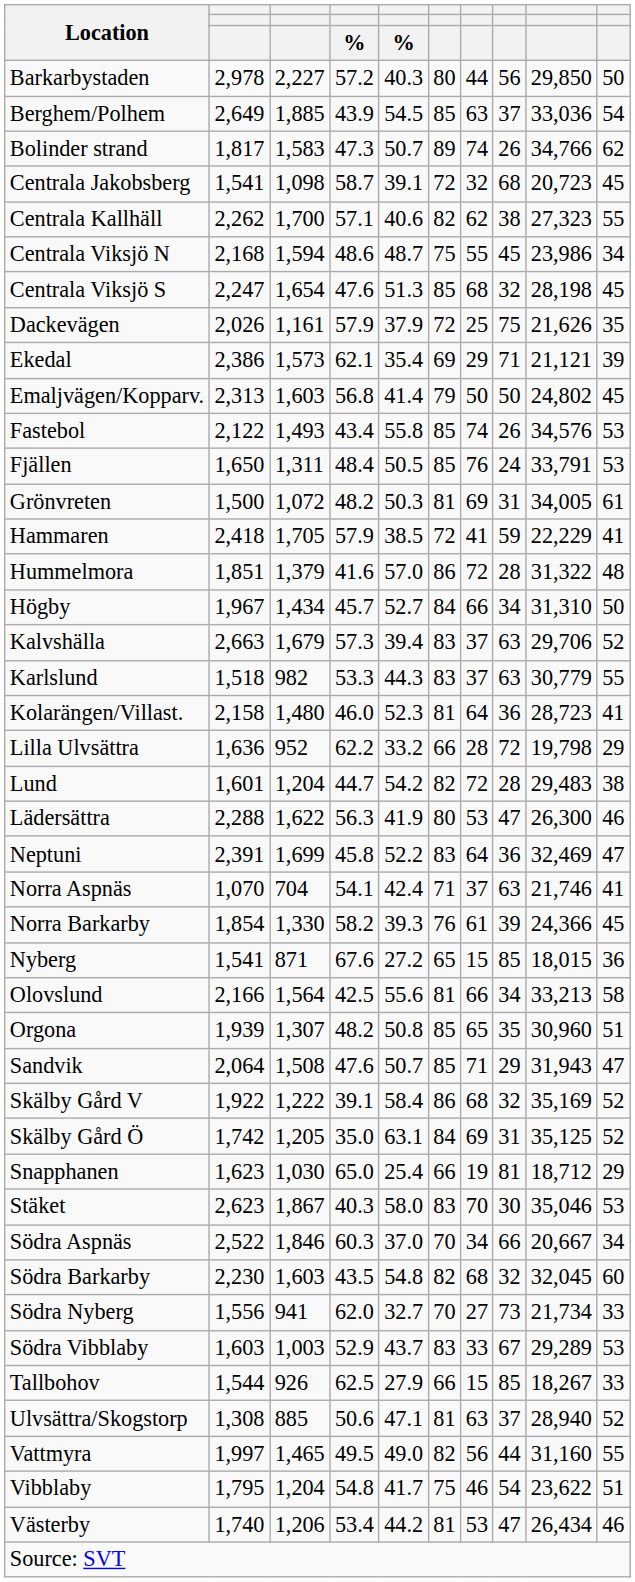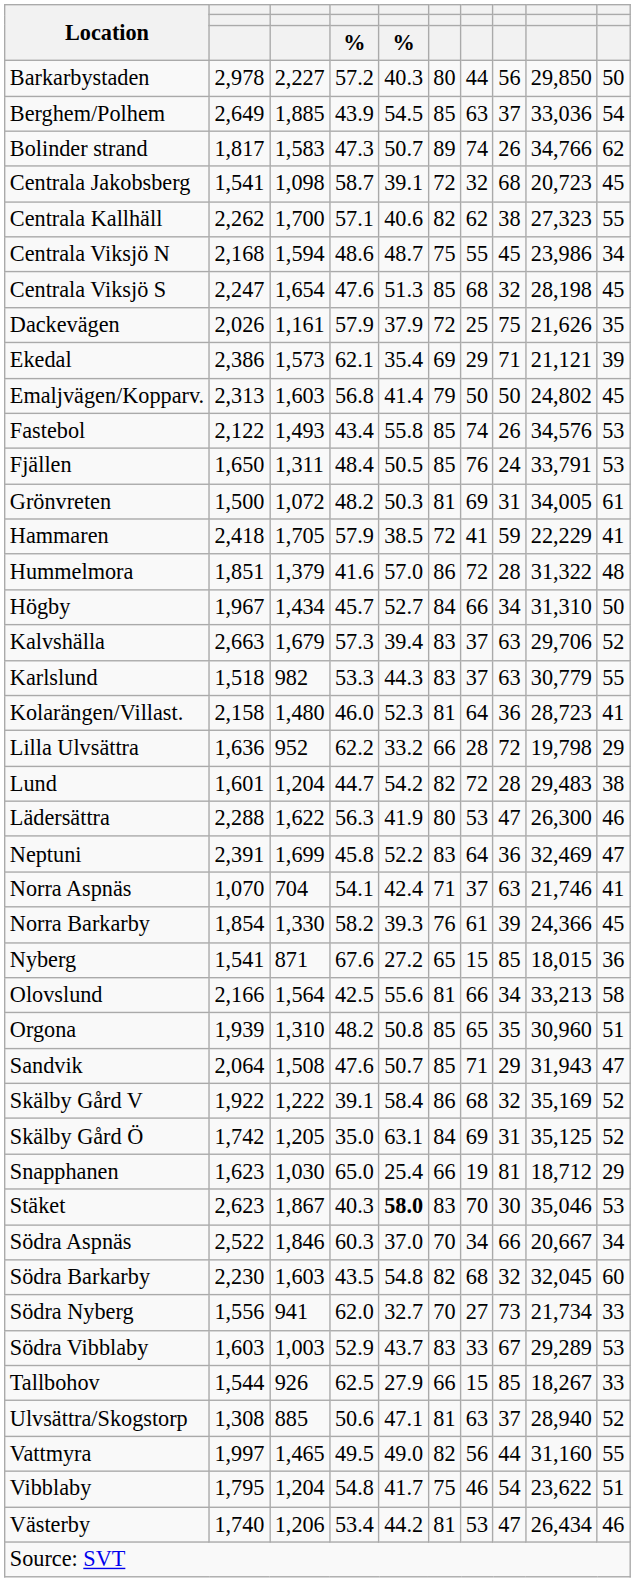(300, 1030) 1,307 -> (300, 1030) 1,310
(404, 1206) normal -> (404, 1206) bold
